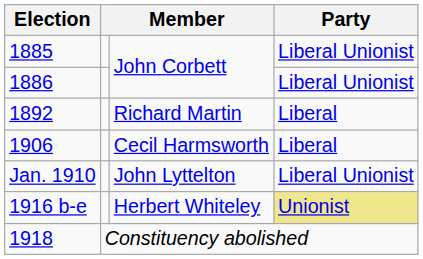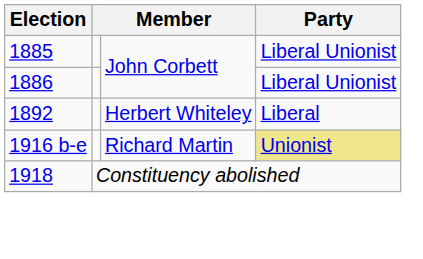(178, 113) Richard Martin -> (178, 113) Herbert Whiteley
- row: (31, 144)
- row: (52, 176)
(187, 207) Herbert Whiteley -> (169, 144) Richard Martin
